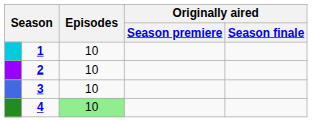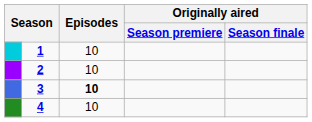(92, 88) normal -> (92, 88) bold
(92, 107) lightgreen background -> (92, 107) no background
